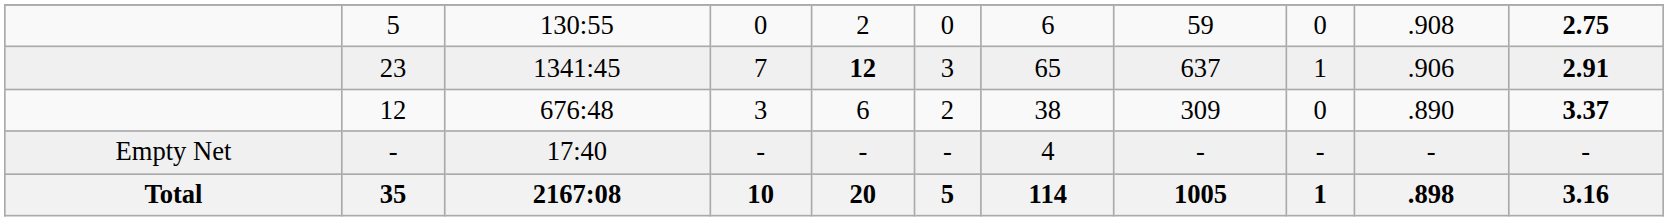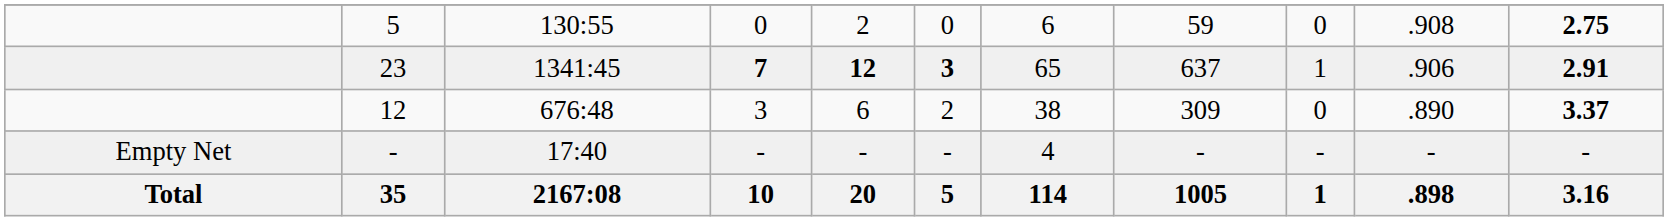(761, 67) normal -> (761, 67) bold
(948, 67) normal -> (948, 67) bold
